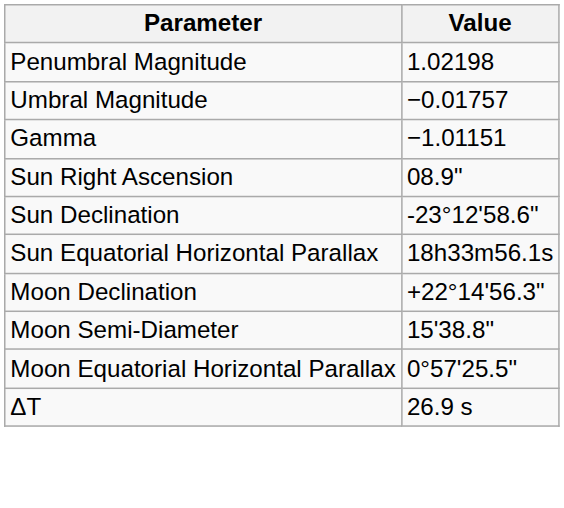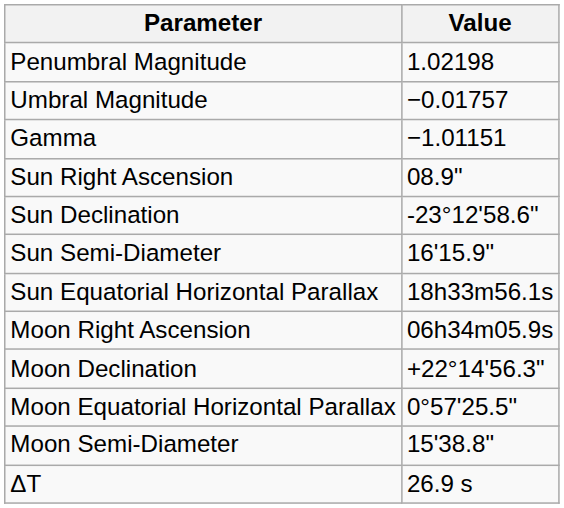+ row: (116, 253)
+ row: (131, 330)
rows swapped: (124, 330) <-> (203, 368)
